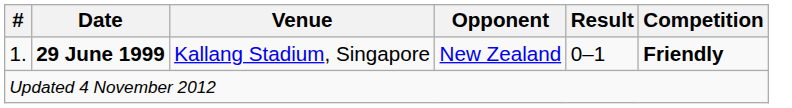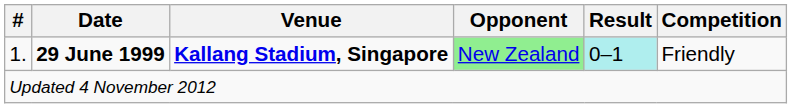(302, 53) normal -> (311, 53) bold
(500, 53) no background -> (519, 53) lightgreen background
(588, 53) no background -> (606, 53) paleturquoise background
(683, 53) bold -> (698, 53) normal
